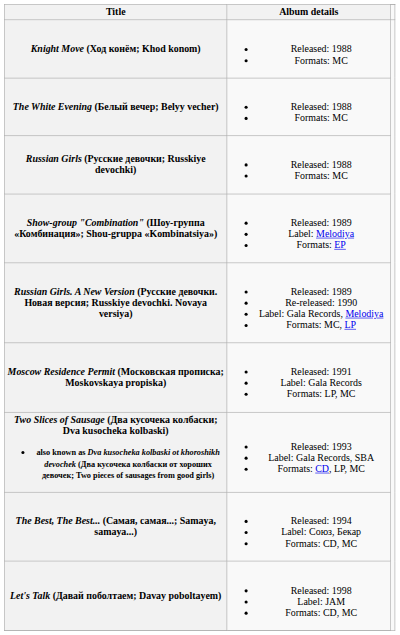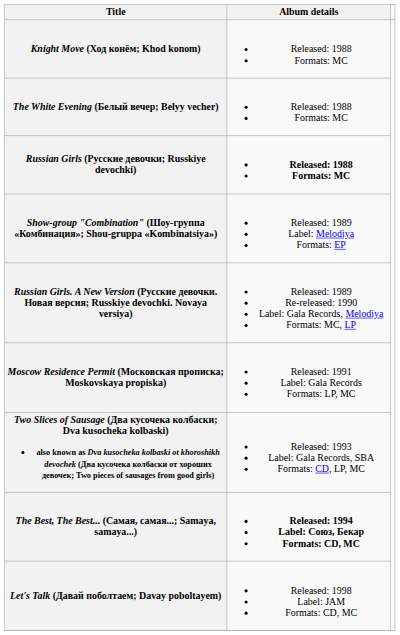(309, 170) normal -> (309, 170) bold
(309, 532) normal -> (309, 532) bold
